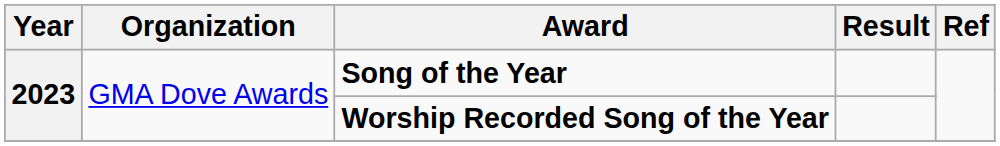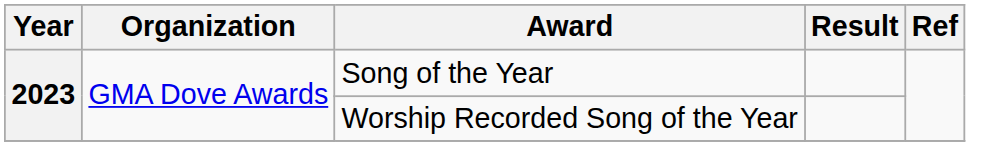(454, 72) bold -> (447, 72) normal
(585, 118) bold -> (570, 118) normal
